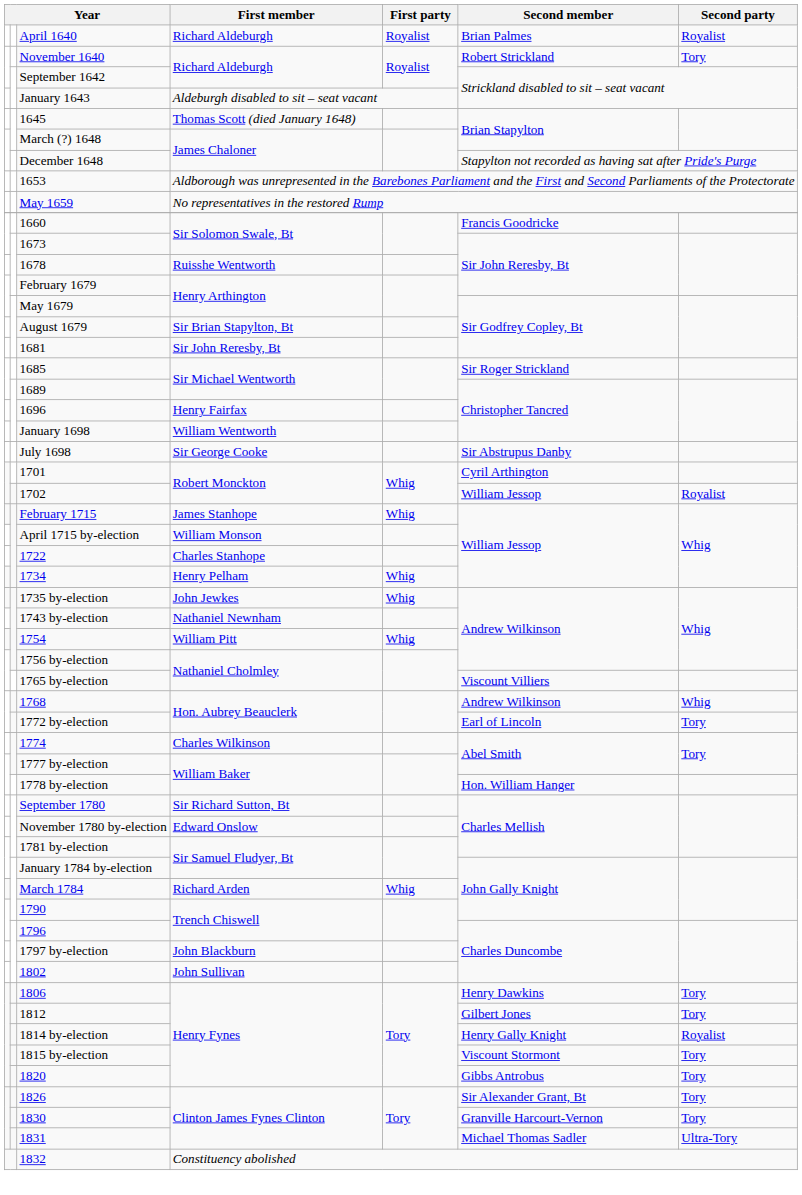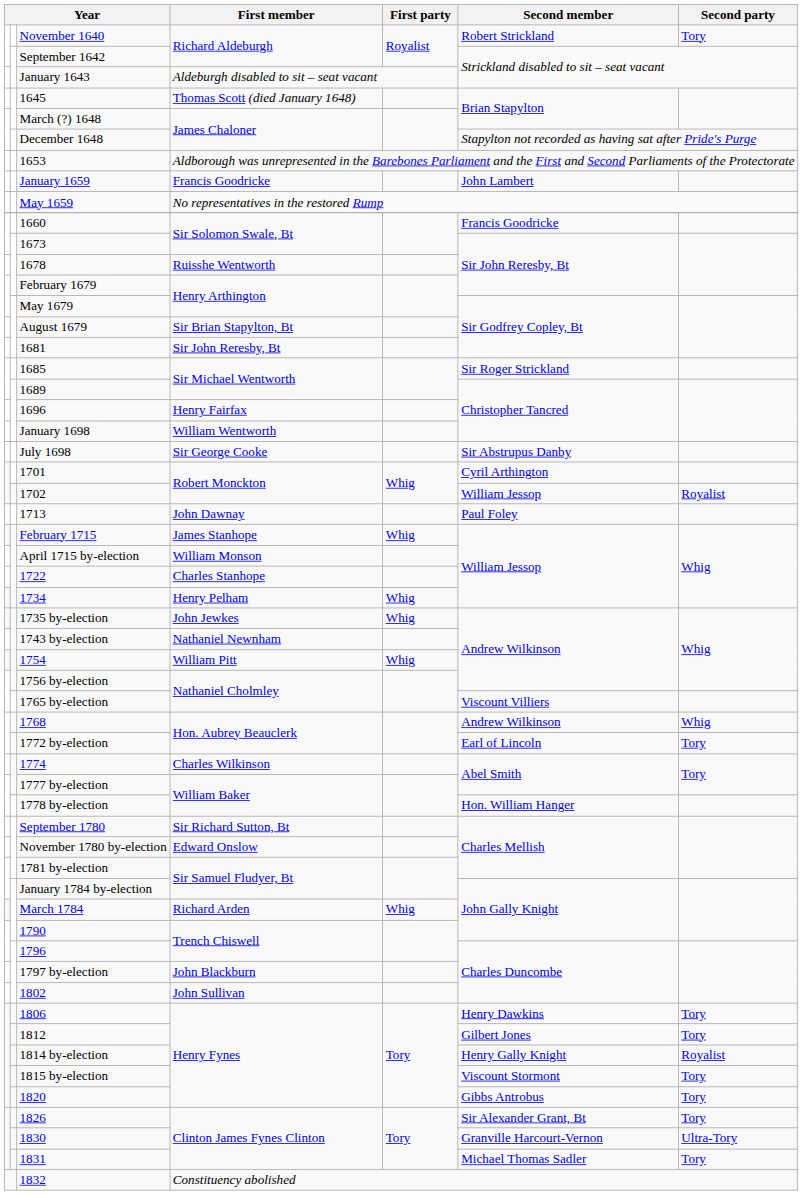- row: (48, 35)
+ row: (55, 181)
+ row: (33, 514)
(694, 1117) Tory -> (709, 1138) Ultra-Tory
(709, 1138) Ultra-Tory -> (694, 1159) Tory
